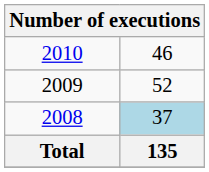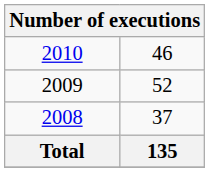(162, 118) lightblue background -> (162, 118) no background
